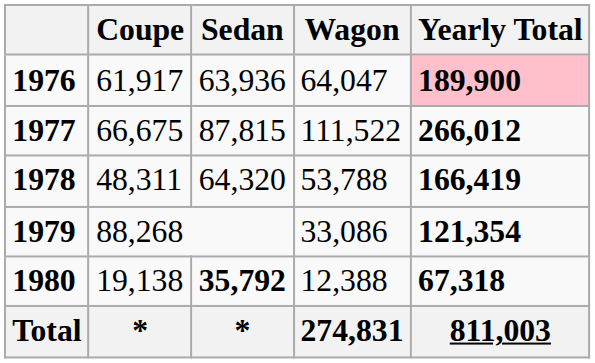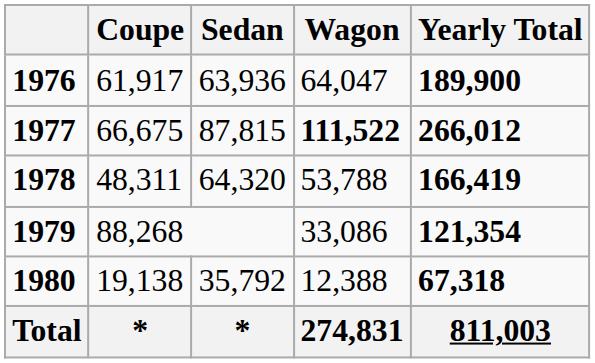(470, 79) pink background -> (470, 79) no background
(351, 130) normal -> (350, 130) bold
(242, 280) bold -> (242, 280) normal
